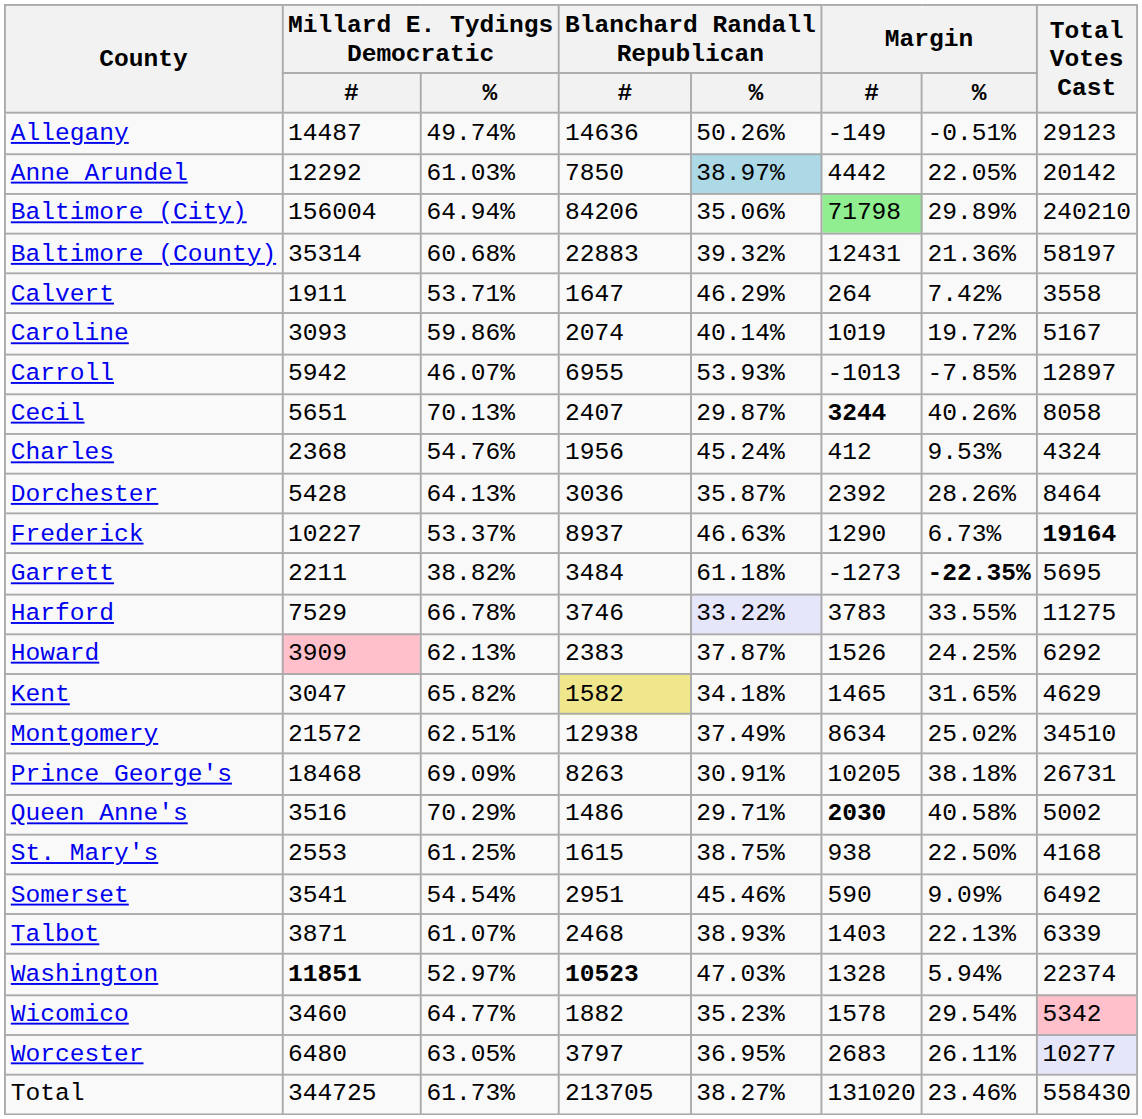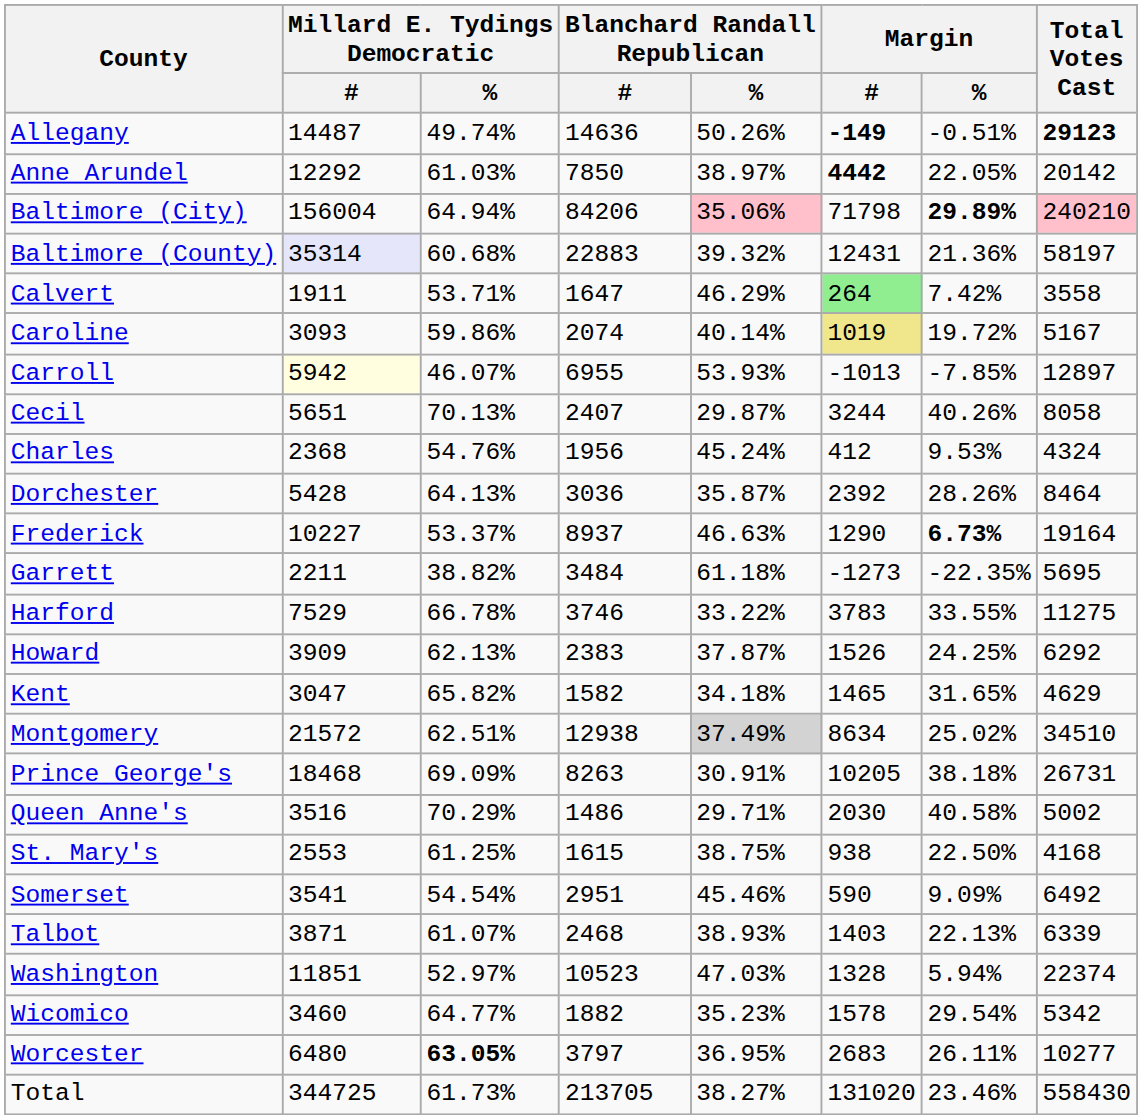(857, 133) normal -> (857, 133) bold
(1079, 133) normal -> (1079, 133) bold
(740, 173) lightblue background -> (740, 173) no background
(857, 173) normal -> (857, 173) bold
(740, 213) no background -> (740, 213) pink background
(864, 213) lightgreen background -> (864, 213) no background
(972, 213) normal -> (972, 213) bold
(1087, 213) no background -> (1087, 213) pink background
(325, 254) no background -> (325, 254) lavender background
(850, 294) no background -> (850, 294) lightgreen background
(857, 334) no background -> (857, 334) khaki background
(317, 374) no background -> (317, 374) lightyellow background
(857, 414) bold -> (857, 414) normal
(964, 534) normal -> (964, 534) bold
(1079, 534) bold -> (1079, 534) normal
(979, 574) bold -> (979, 574) normal
(740, 614) lavender background -> (740, 614) no background
(317, 654) pink background -> (317, 654) no background
(595, 694) khaki background -> (595, 694) no background
(740, 734) no background -> (740, 734) lightgrey background
(857, 814) bold -> (857, 814) normal
(325, 974) bold -> (325, 974) normal
(602, 974) bold -> (602, 974) normal
(1072, 1014) pink background -> (1072, 1014) no background
(471, 1054) normal -> (471, 1054) bold
(1079, 1054) lavender background -> (1079, 1054) no background
